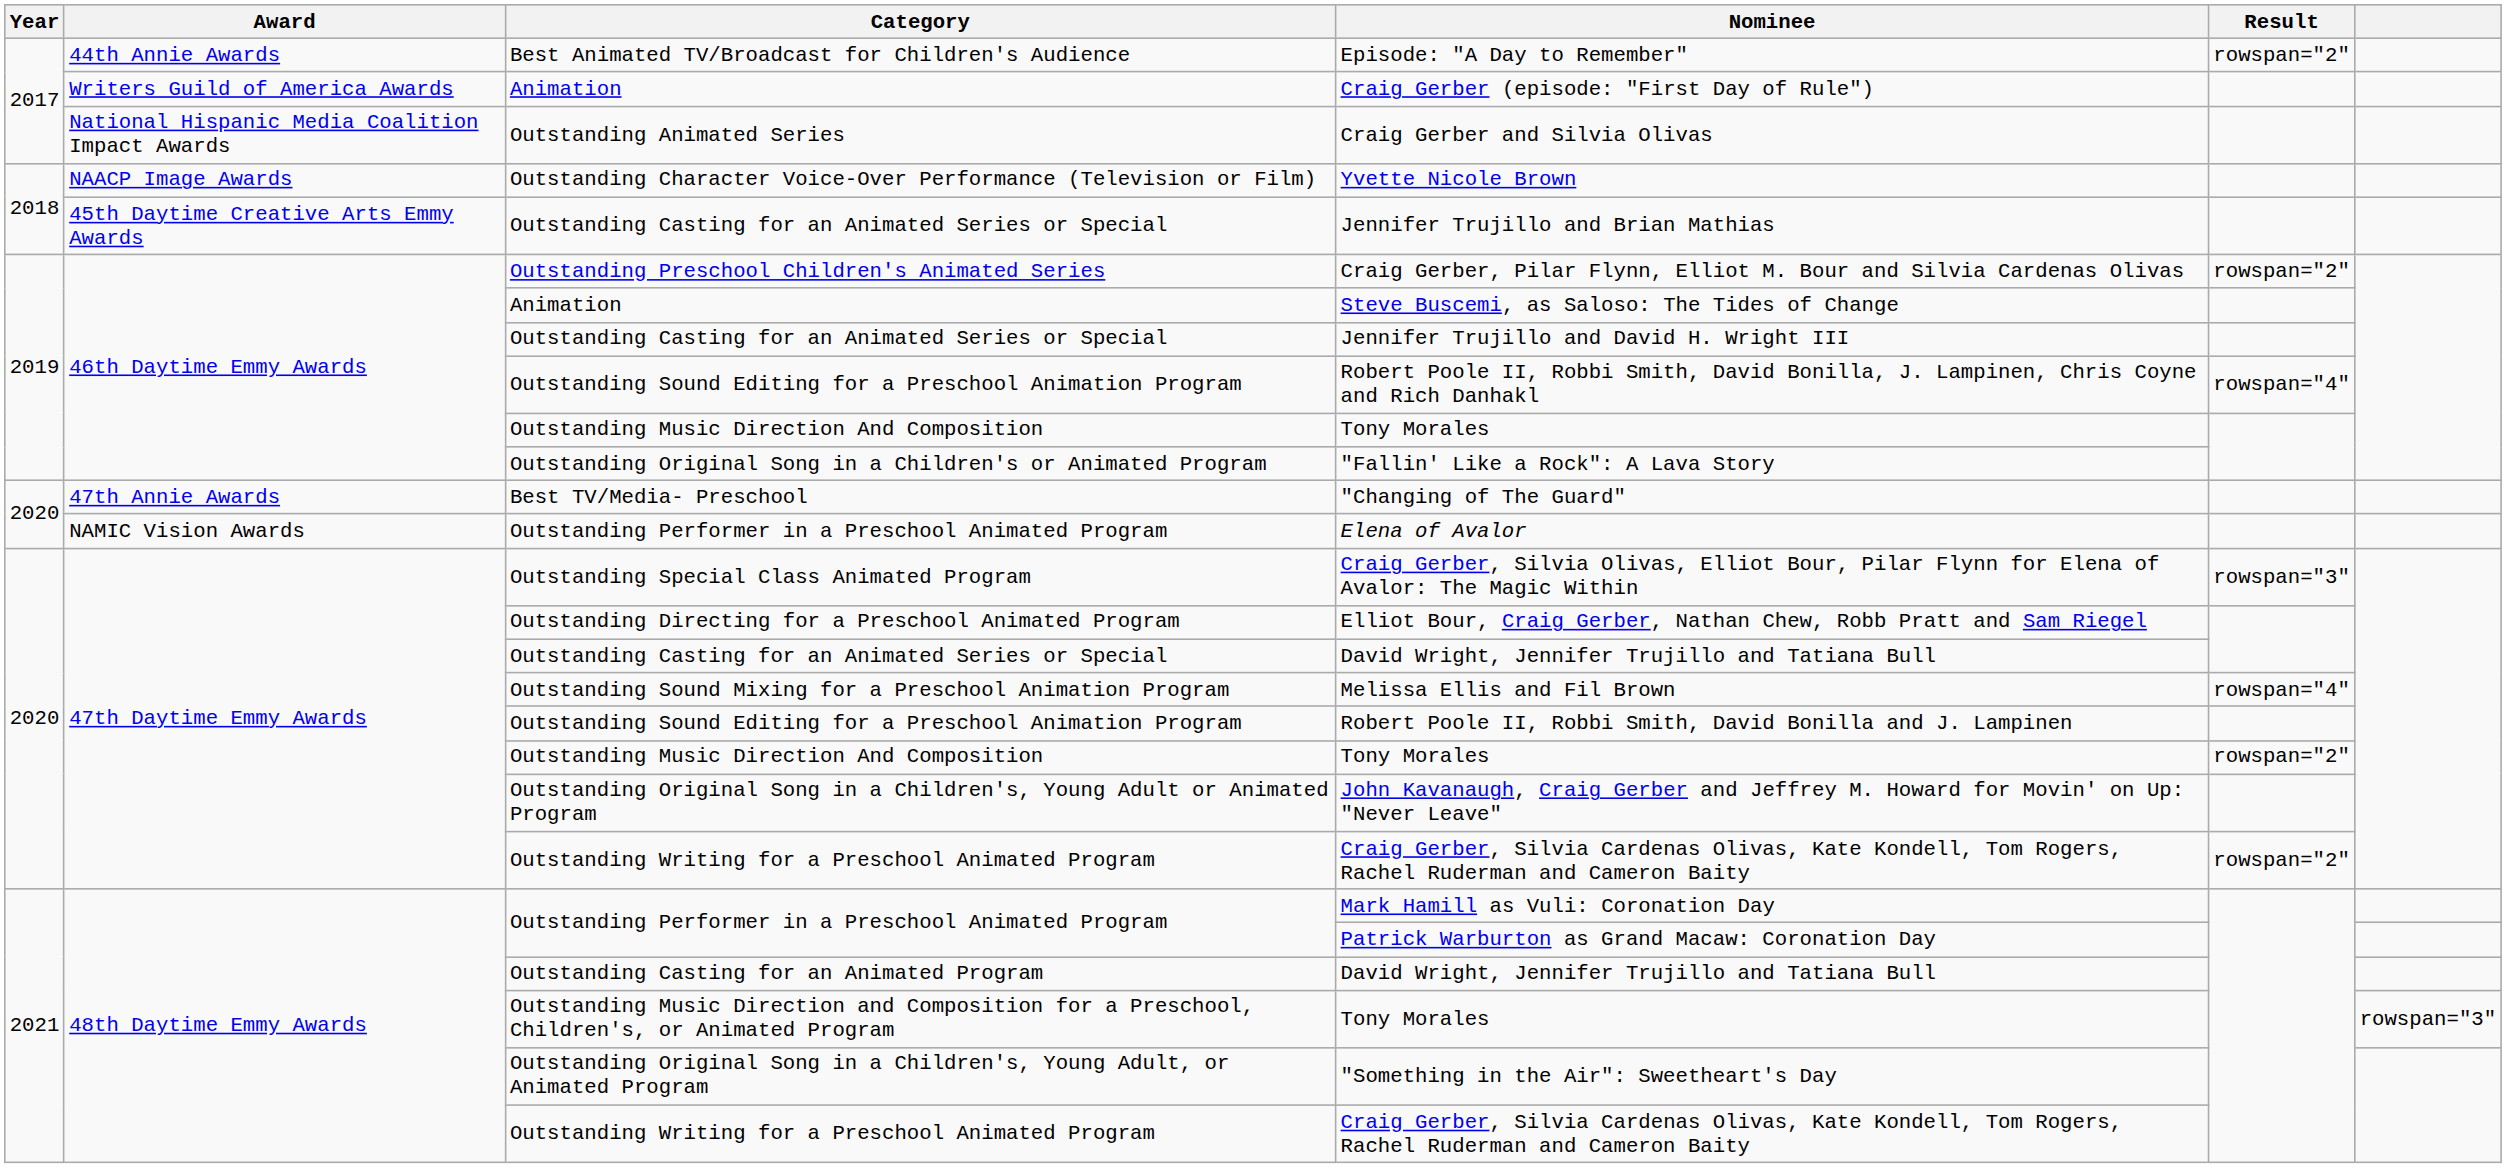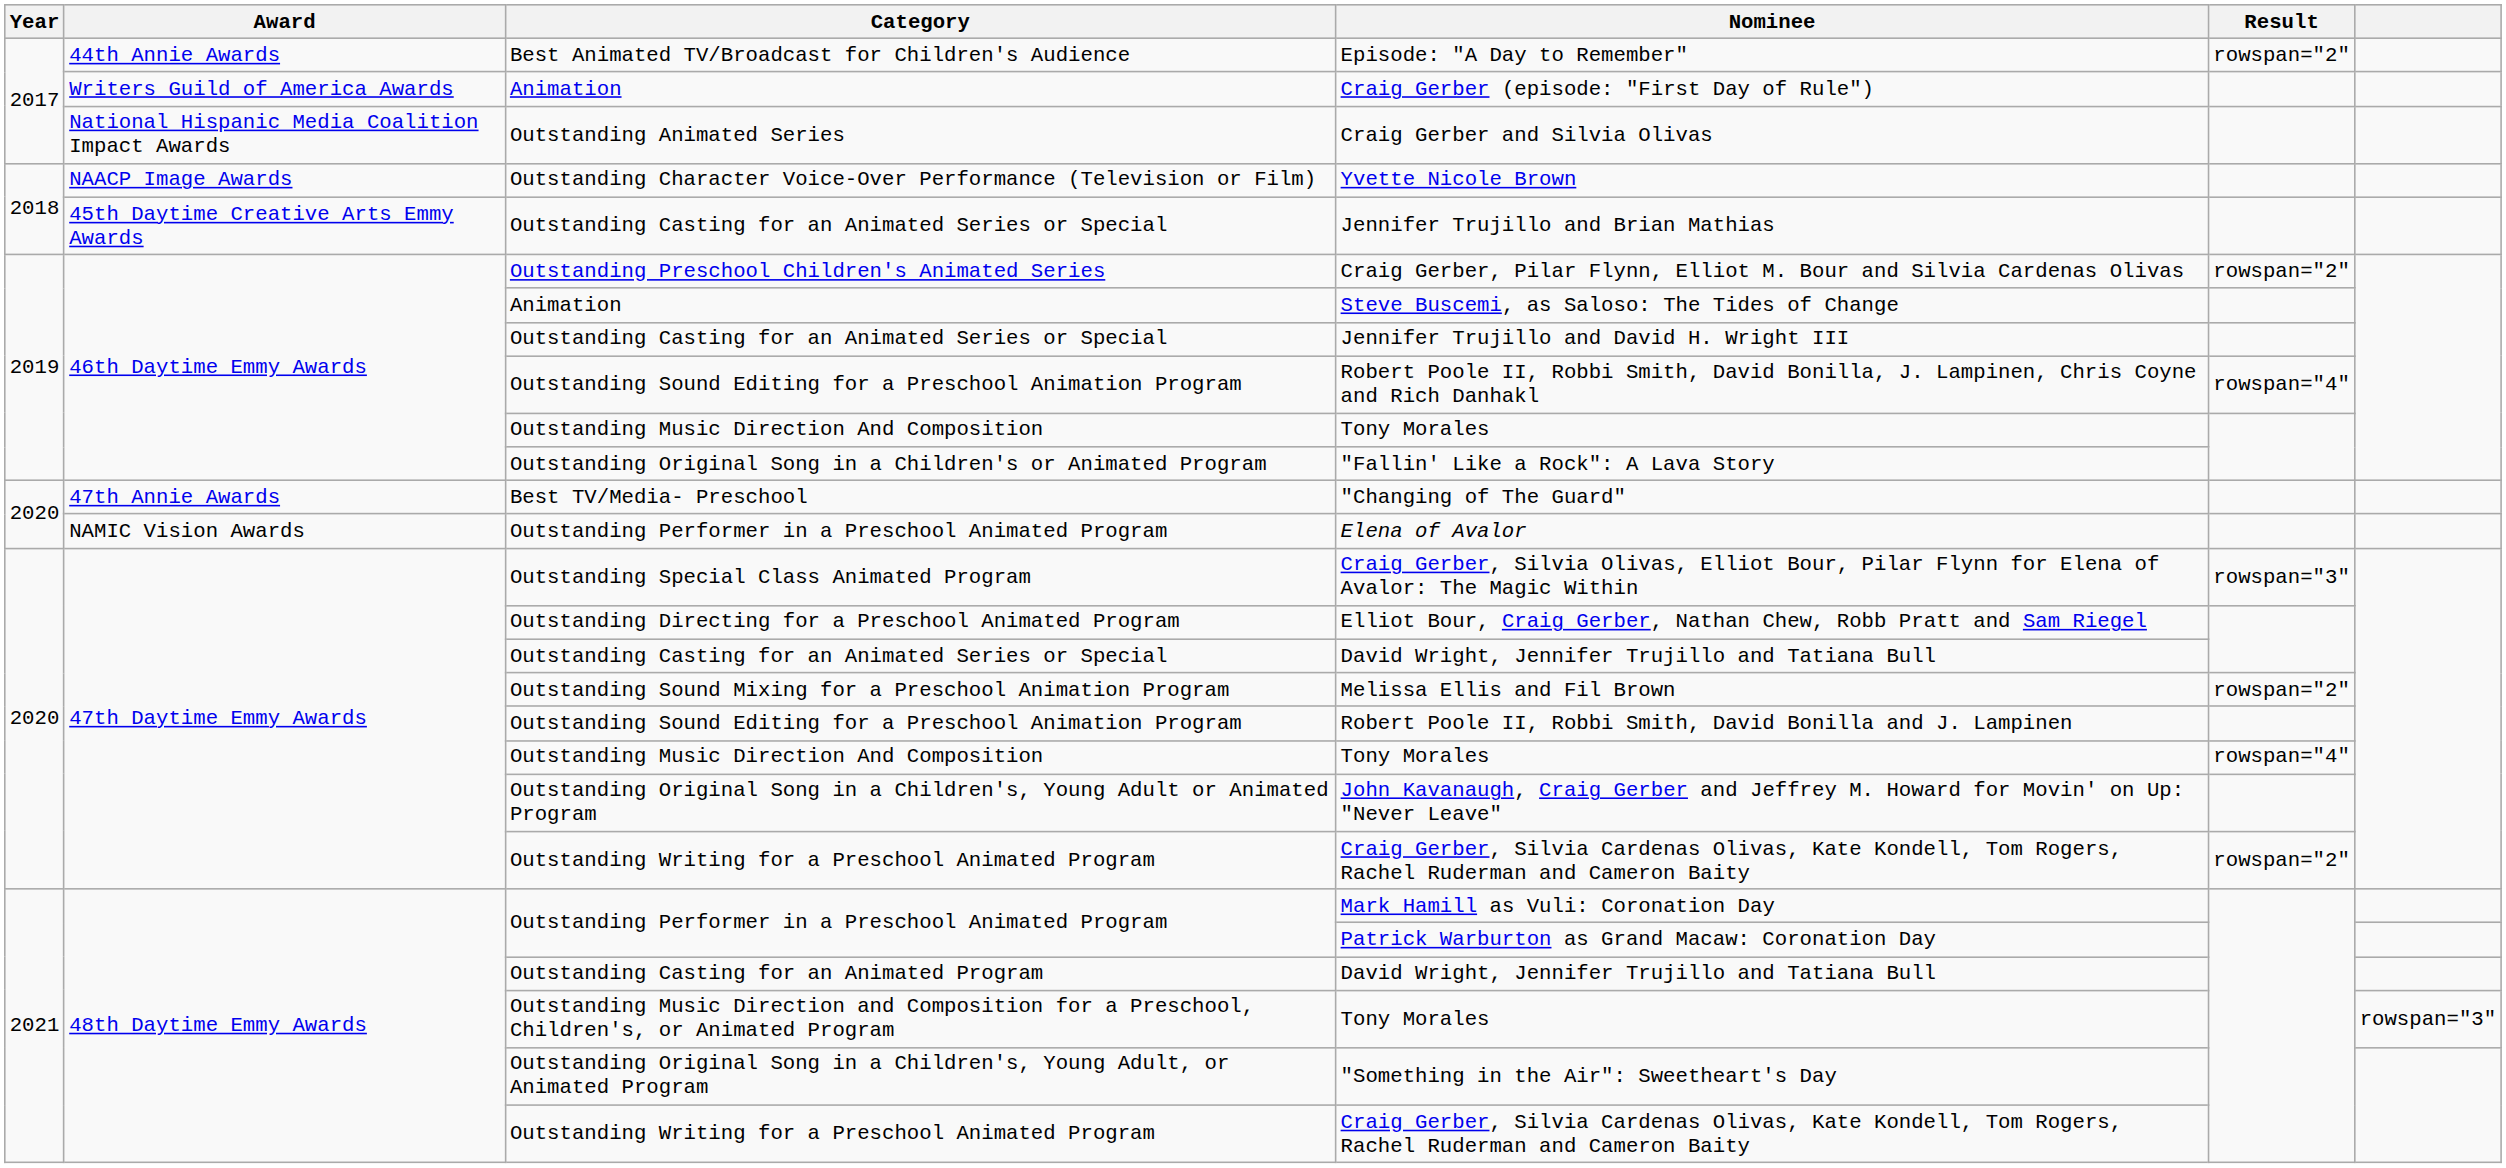(2282, 690) rowspan="4" -> (2282, 690) rowspan="2"
(2282, 757) rowspan="2" -> (2282, 757) rowspan="4"
